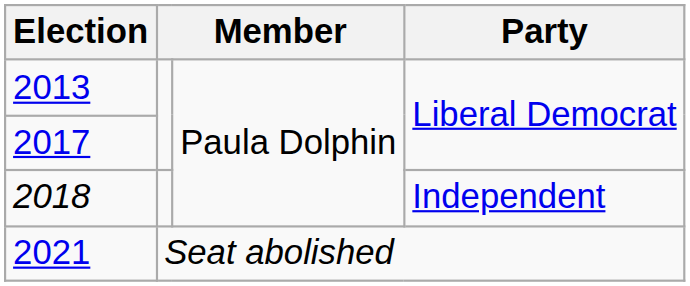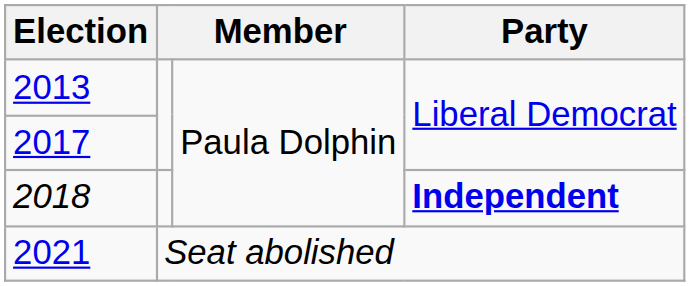(509, 197) normal -> (516, 197) bold
